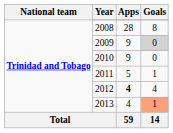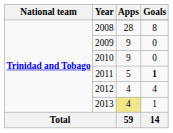(155, 43) lightgrey background -> (155, 43) no background
(155, 74) normal -> (155, 74) bold
(128, 89) bold -> (128, 89) normal
(128, 105) no background -> (128, 105) khaki background
(155, 105) lightsalmon background -> (155, 105) no background
